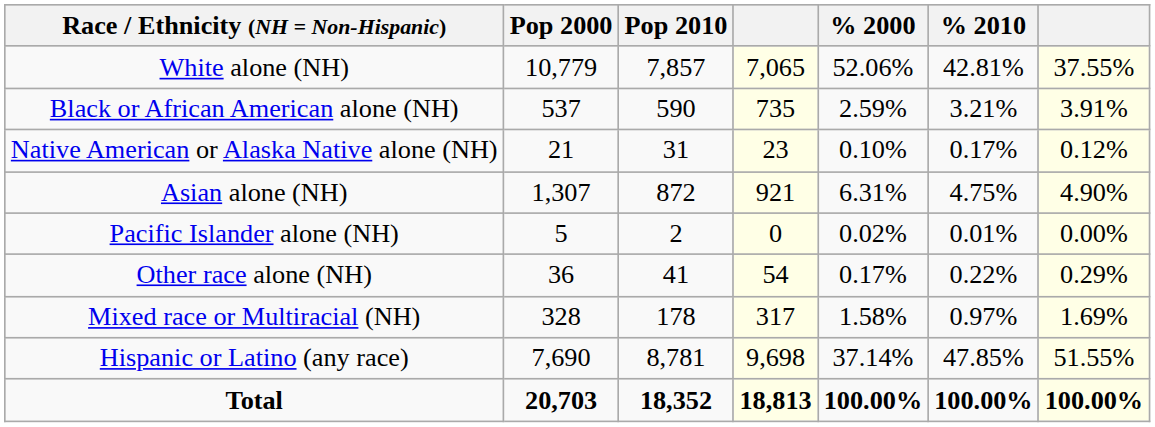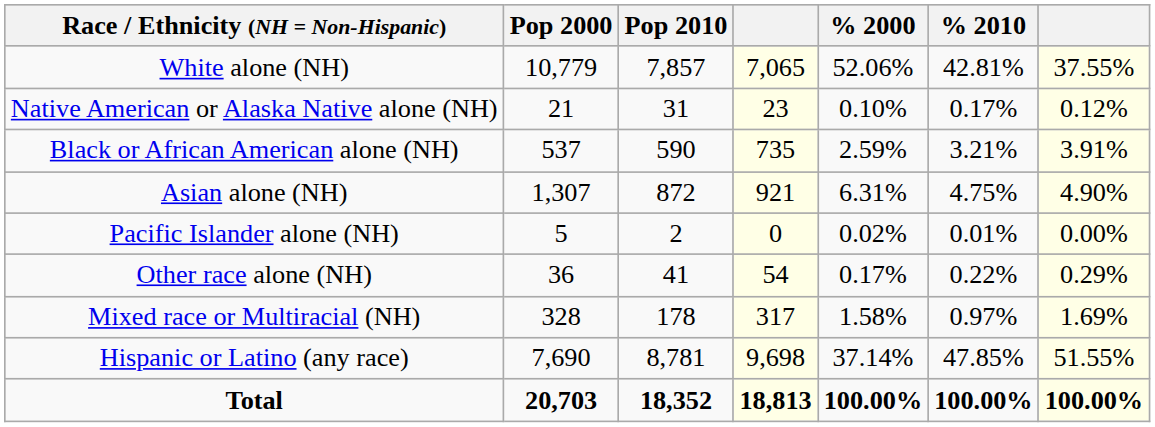rows swapped: (254, 108) <-> (254, 150)
